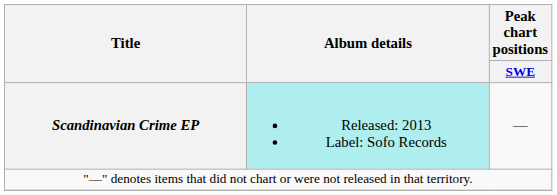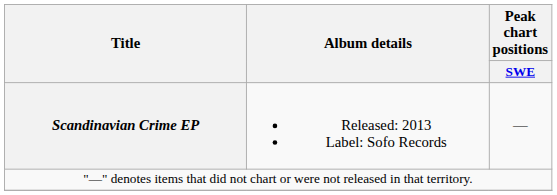(368, 134) paleturquoise background -> (368, 134) no background
